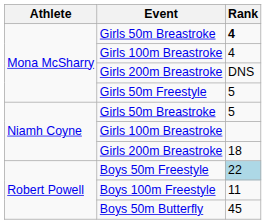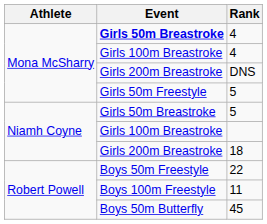(158, 33) normal -> (162, 33) bold
(232, 33) bold -> (233, 33) normal
(235, 170) lightblue background -> (236, 170) no background
